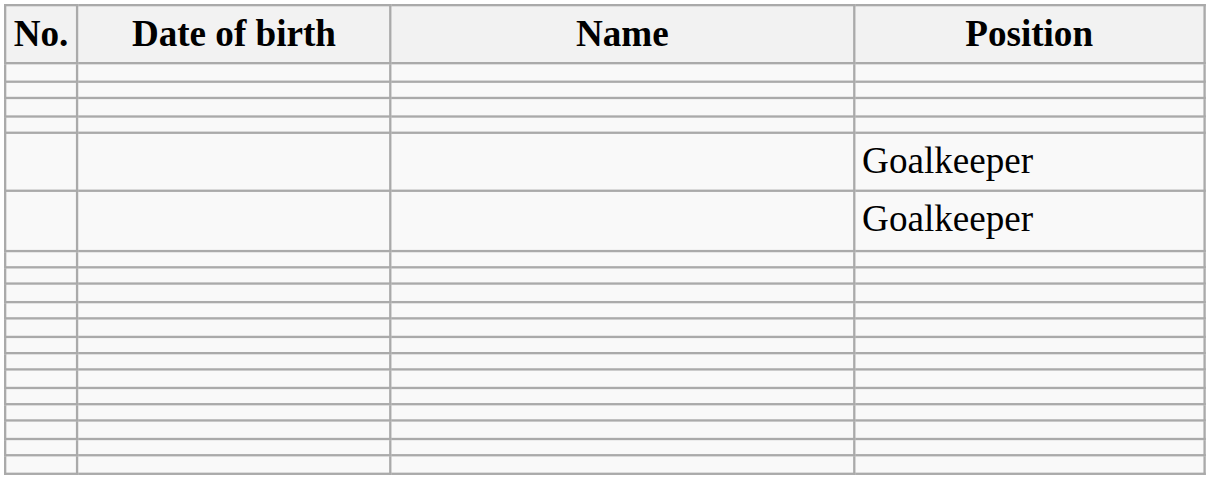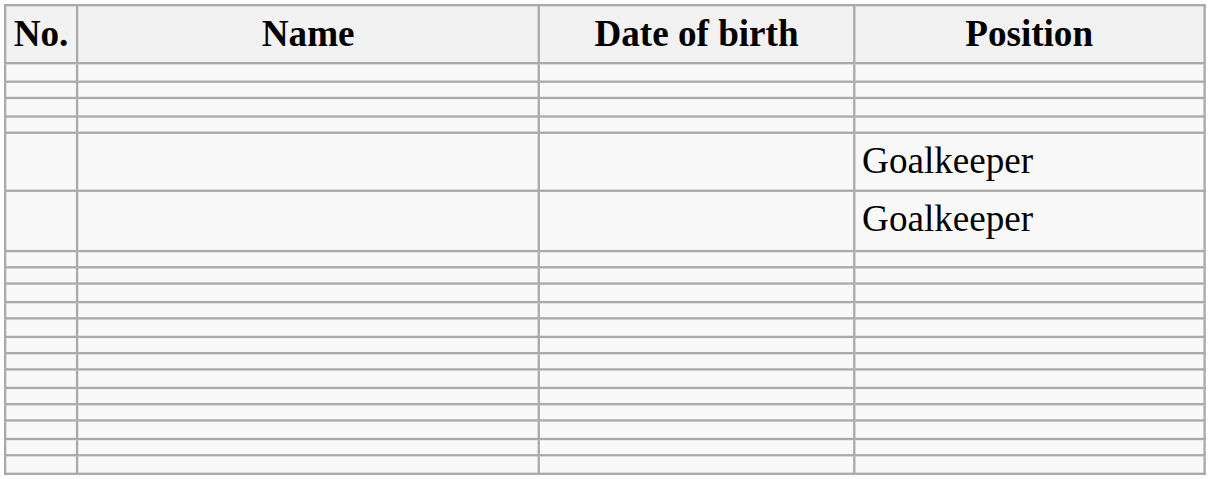columns swapped: (622, 33) <-> (234, 33)
